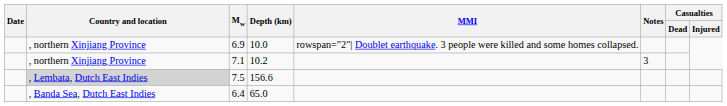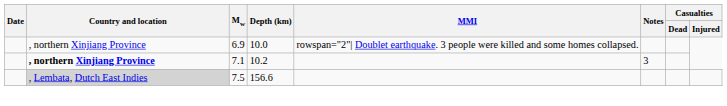(87, 61) normal -> (92, 61) bold
- row: (238, 93)
